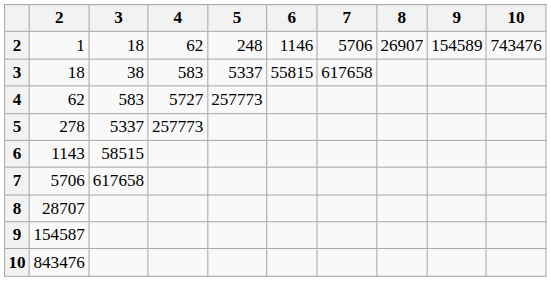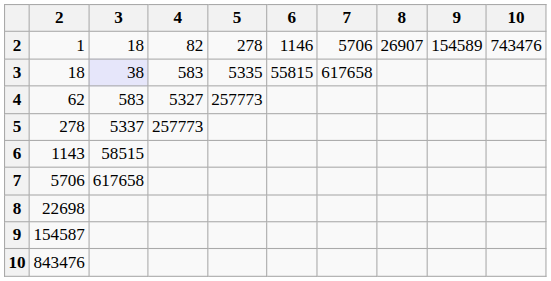(195, 45) 62 -> (195, 45) 82
(250, 45) 248 -> (250, 45) 278
(136, 72) no background -> (136, 72) lavender background
(245, 72) 5337 -> (245, 72) 5335
(186, 99) 5727 -> (186, 99) 5327
(63, 208) 28707 -> (63, 208) 22698
